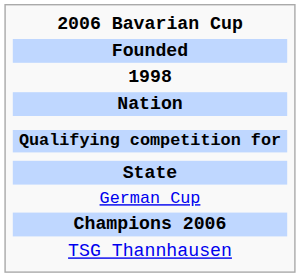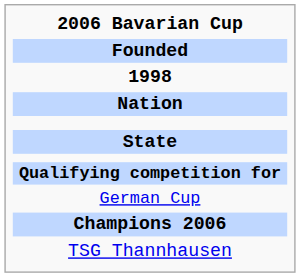(150, 141) Qualifying competition for -> (150, 141) State
(150, 172) State -> (150, 173) Qualifying competition for
